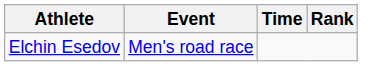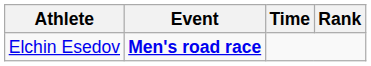(191, 47) normal -> (195, 47) bold
